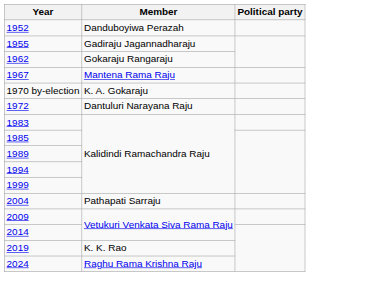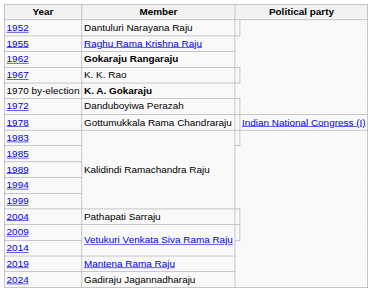(134, 28) Danduboyiwa Perazah -> (138, 28) Dantuluri Narayana Raju
(140, 43) Gadiraju Jagannadharaju -> (143, 43) Raghu Rama Krishna Raju
(128, 59) normal -> (131, 59) bold
(129, 75) Mantena Rama Raju -> (105, 75) K. K. Rao
(116, 91) normal -> (118, 91) bold
(138, 106) Dantuluri Narayana Raju -> (134, 106) Danduboyiwa Perazah
+ row: (18, 122)
(105, 248) K. K. Rao -> (129, 264) Mantena Rama Raju
(143, 264) Raghu Rama Krishna Raju -> (140, 279) Gadiraju Jagannadharaju
